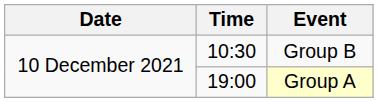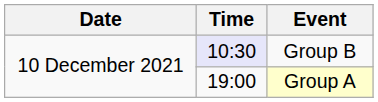(232, 50) no background -> (232, 50) lavender background
